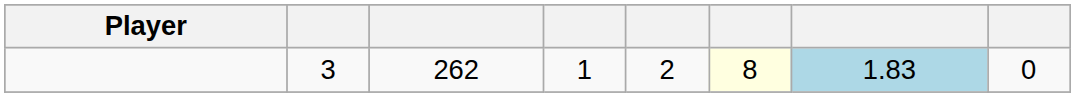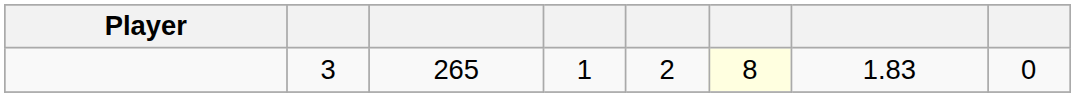(456, 69) 262 -> (456, 69) 265
(889, 69) lightblue background -> (889, 69) no background
